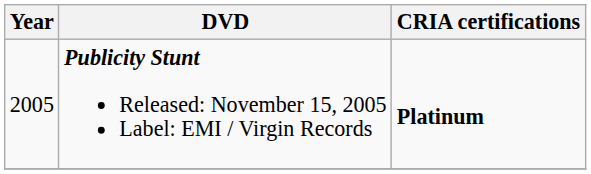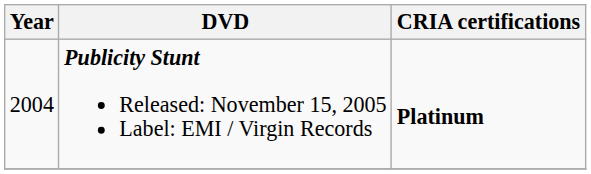(32, 103) 2005 -> (32, 103) 2004
